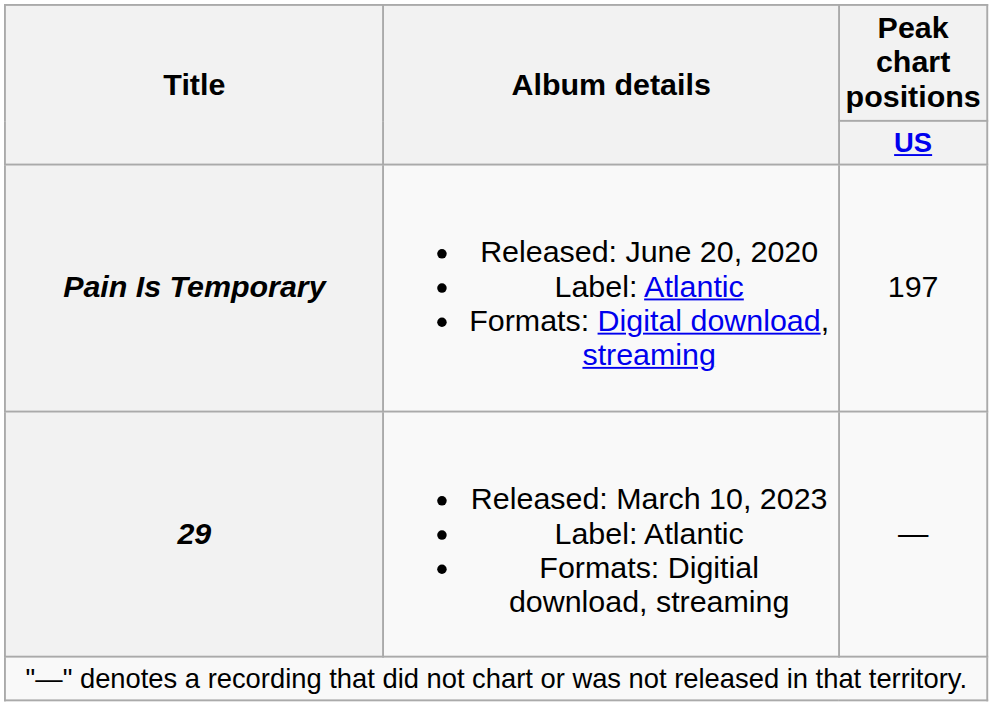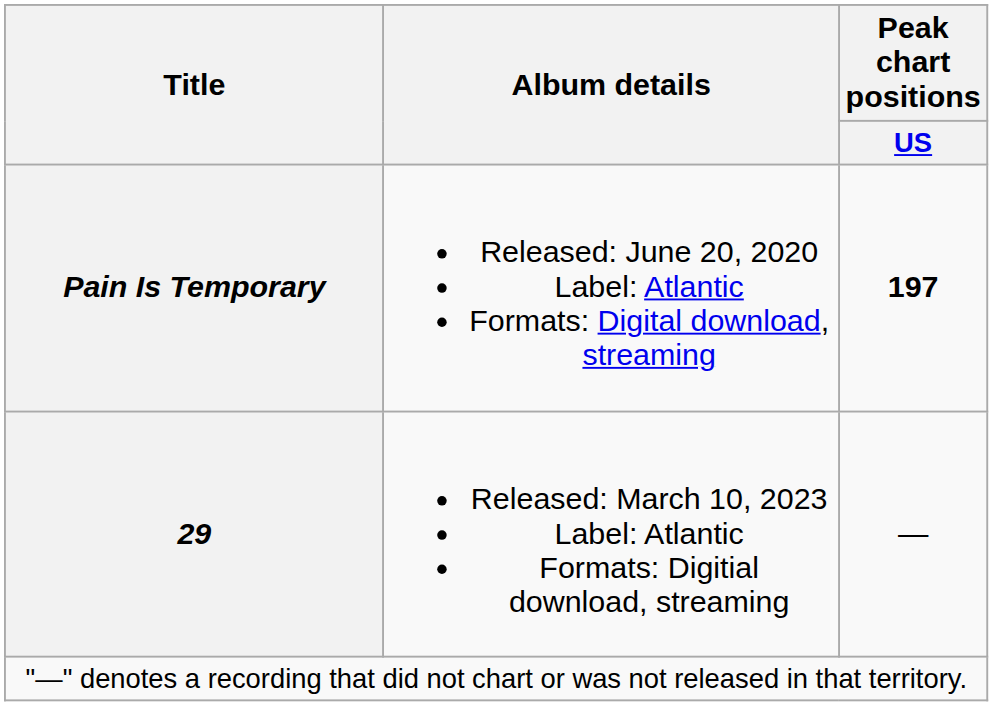(913, 287) normal -> (913, 287) bold
